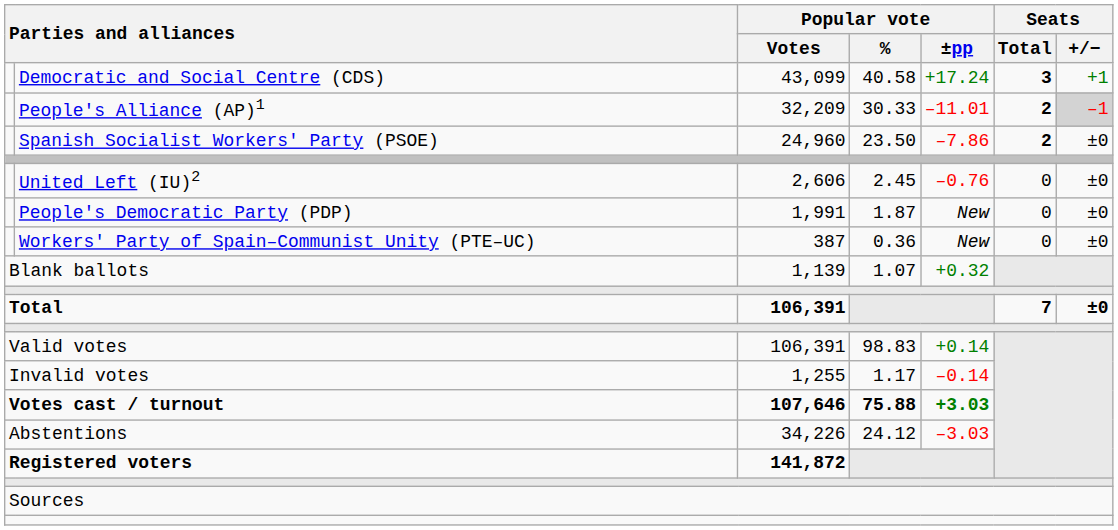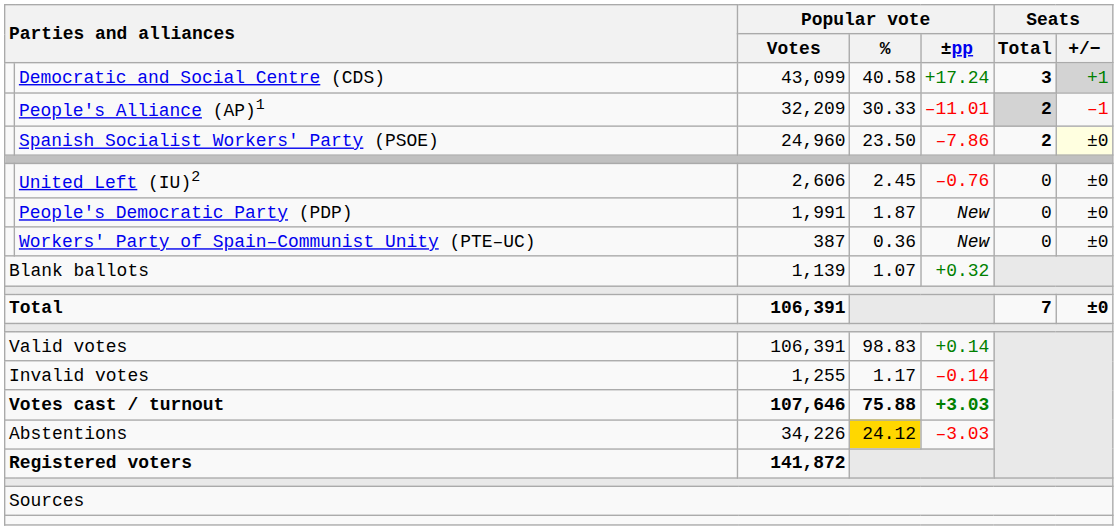(1098, 78) no background -> (1098, 78) lightgrey background
(1046, 109) no background -> (1046, 109) lightgrey background
(1098, 109) lightgrey background -> (1098, 109) no background
(1098, 141) no background -> (1098, 141) lightyellow background
(889, 434) no background -> (889, 434) gold background
